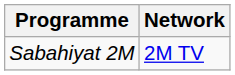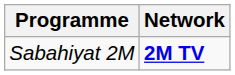(174, 53) normal -> (174, 53) bold
